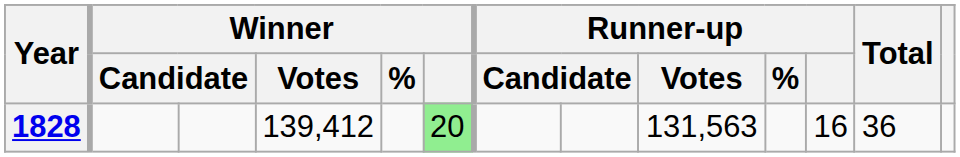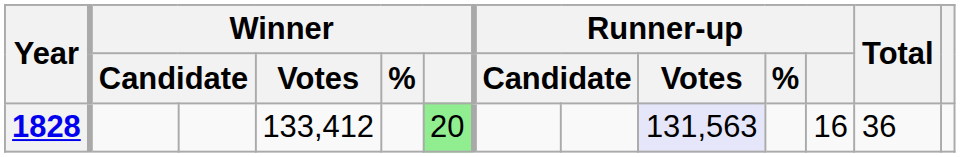(318, 126) 139,412 -> (318, 126) 133,412
(702, 126) no background -> (702, 126) lavender background
